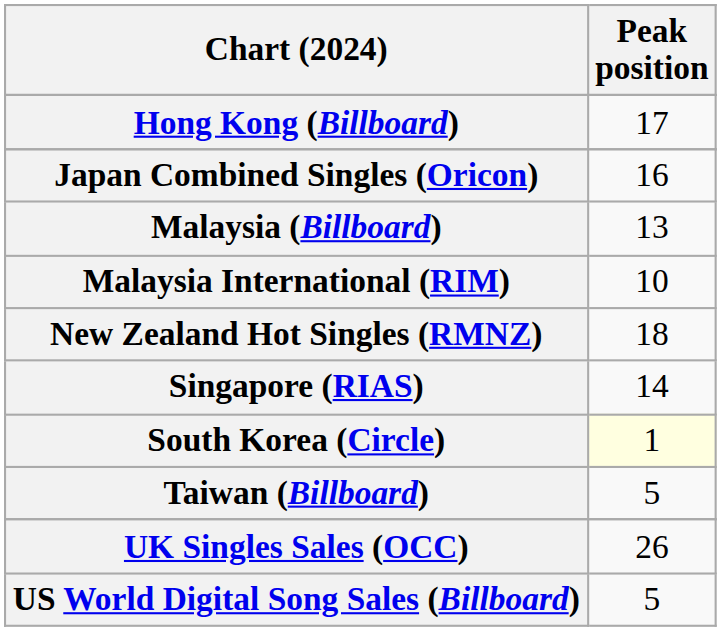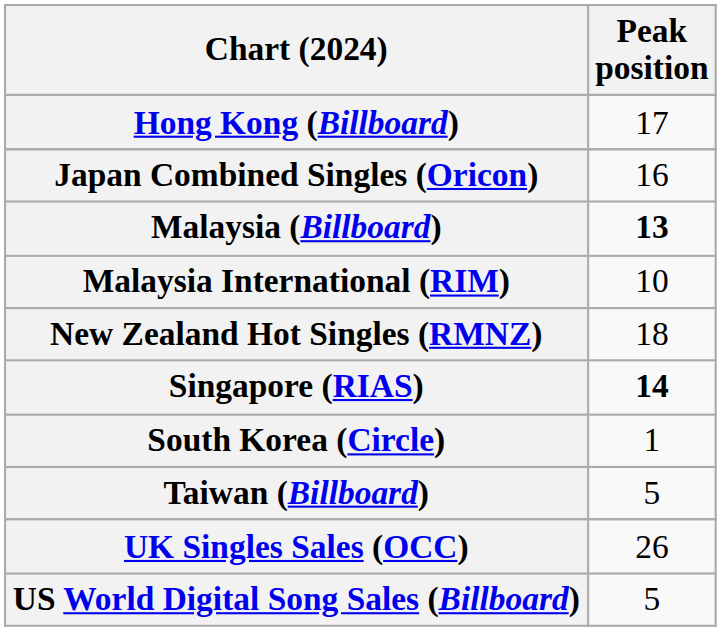(652, 227) normal -> (652, 227) bold
(652, 386) normal -> (652, 386) bold
(652, 439) lightyellow background -> (652, 439) no background
